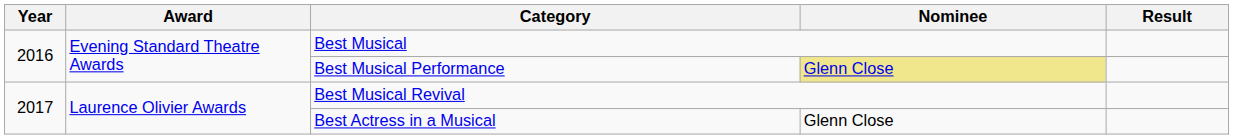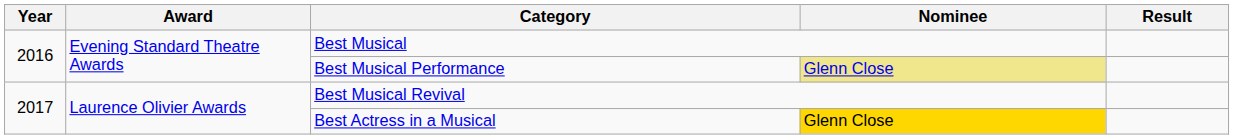(849, 120) no background -> (849, 120) gold background
